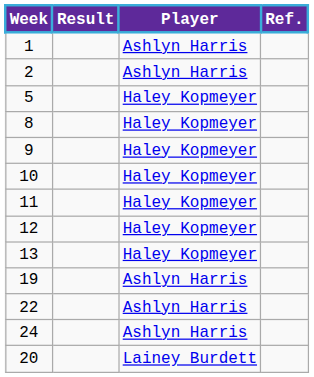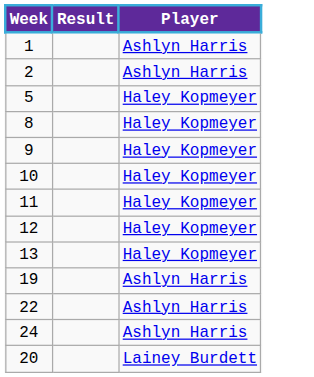- column: (284, 19)
